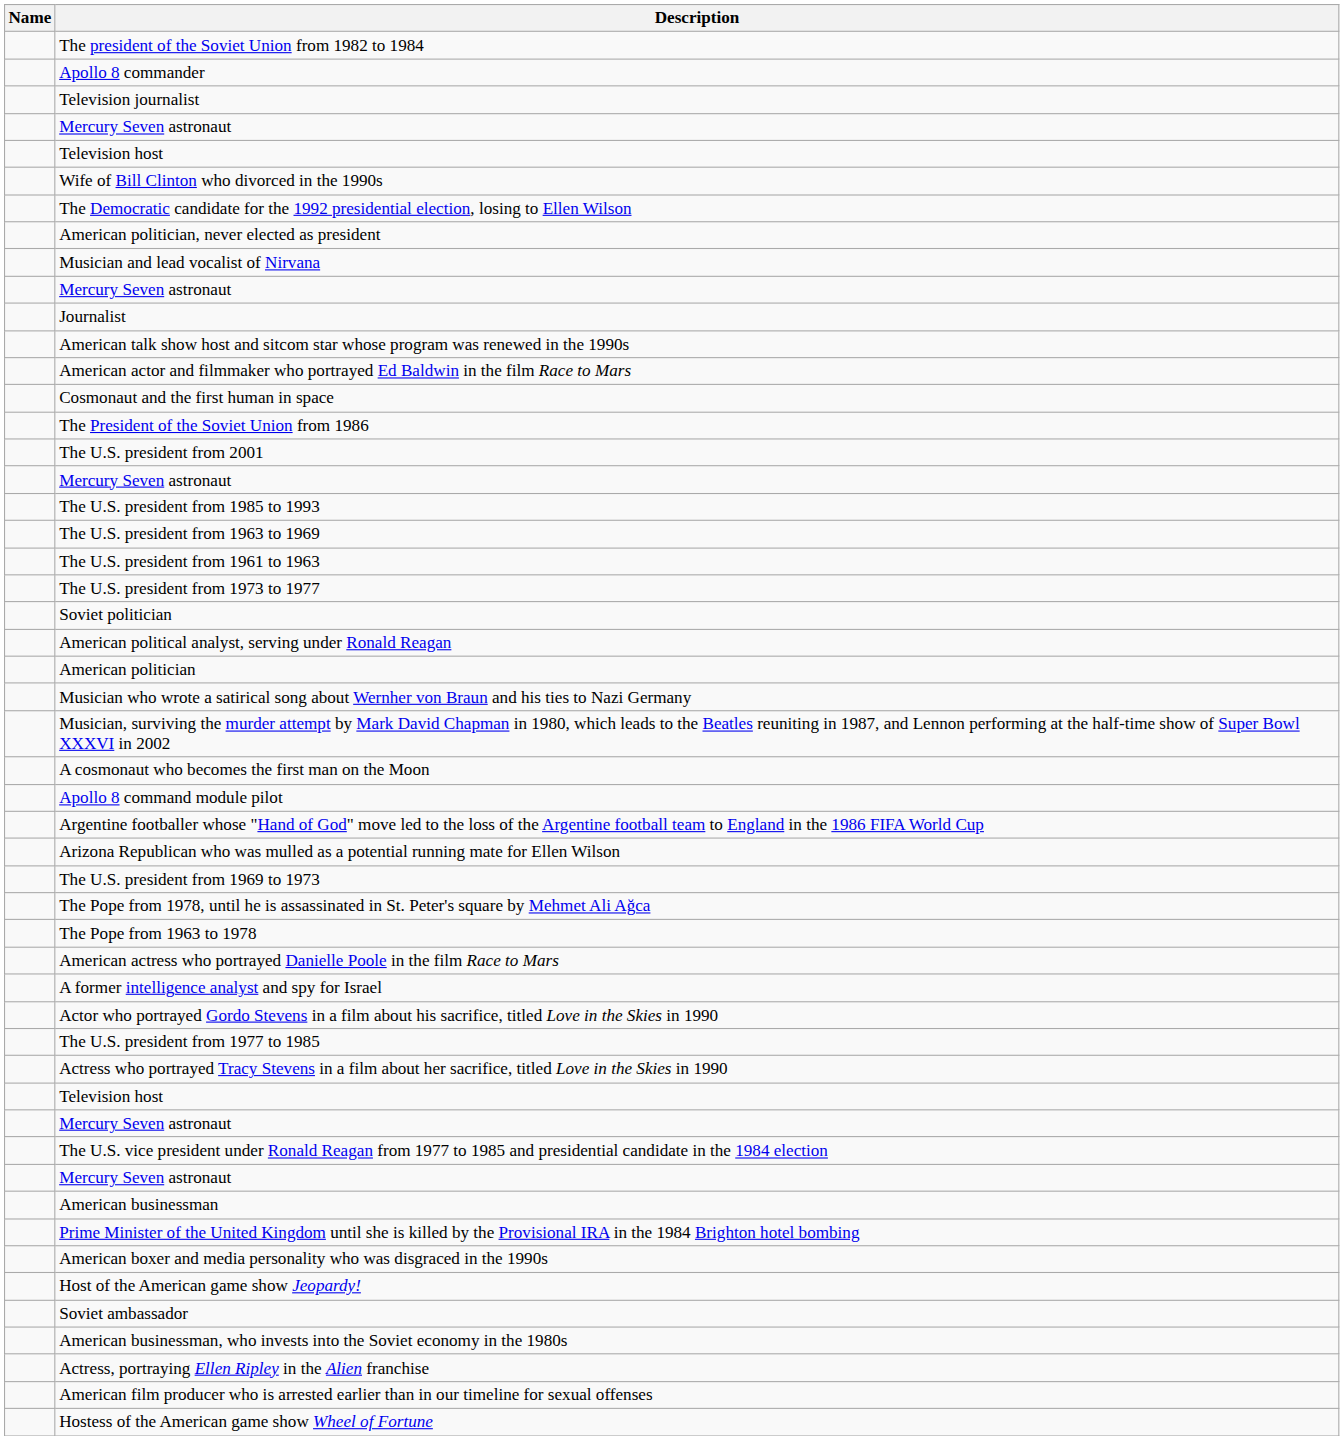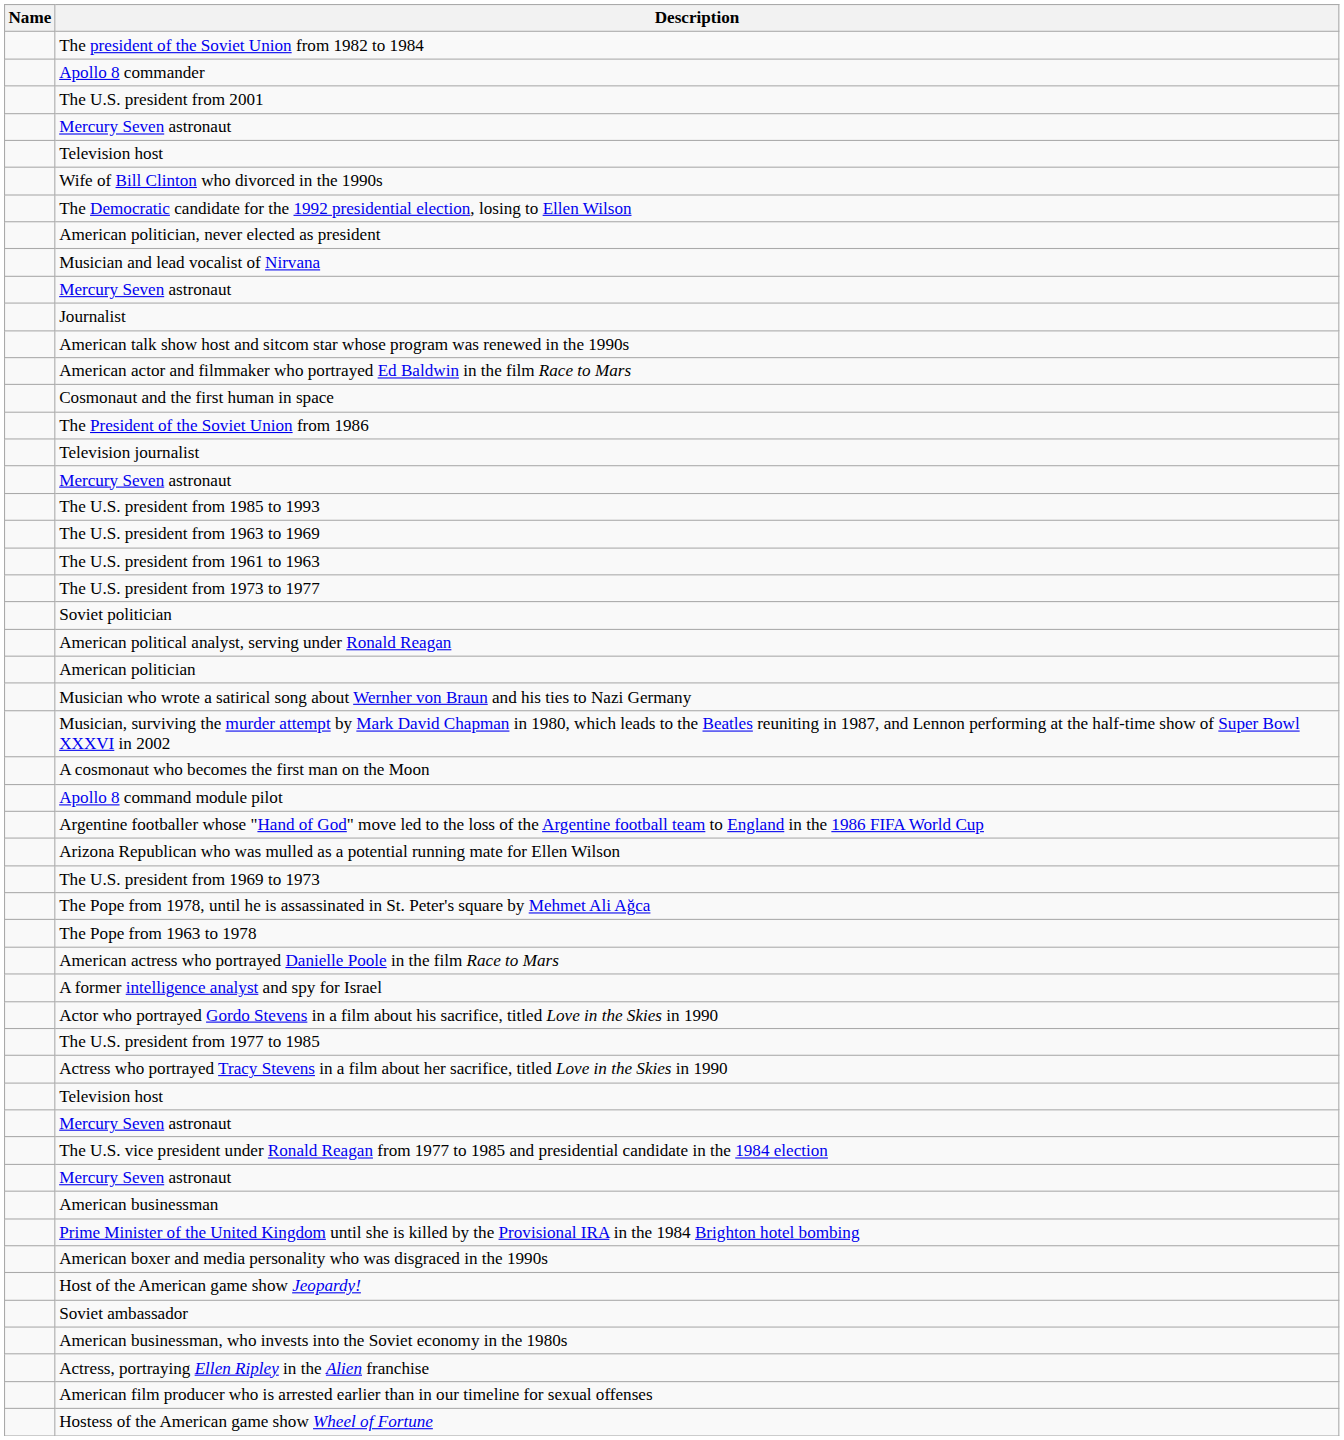(129, 99) Television journalist -> (161, 99) The U.S. president from 2001
(161, 452) The U.S. president from 2001 -> (129, 452) Television journalist
